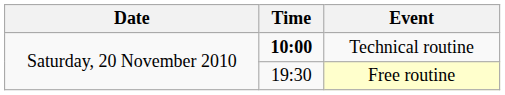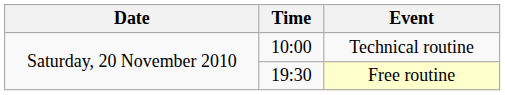(291, 47) bold -> (291, 47) normal
